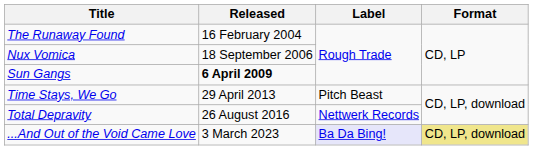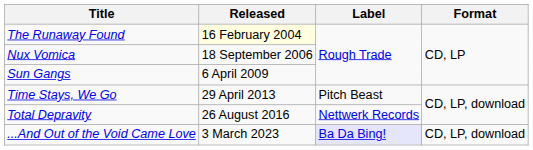(252, 34) no background -> (252, 34) lightyellow background
(237, 74) bold -> (235, 74) normal
(475, 134) khaki background -> (475, 134) no background
